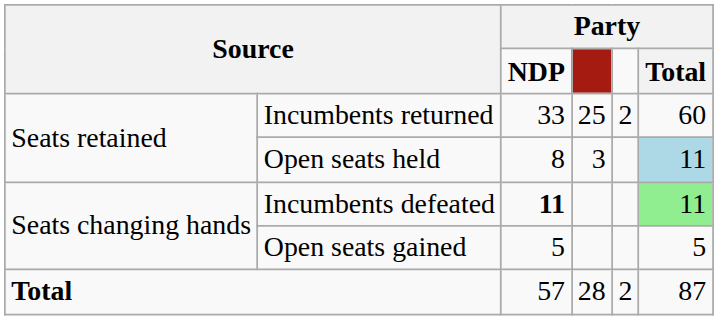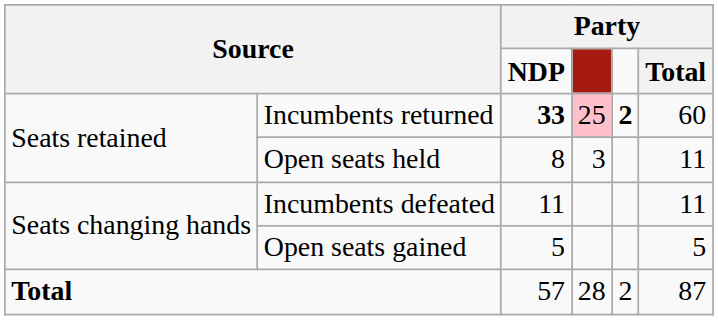(551, 114) normal -> (551, 114) bold
(592, 114) no background -> (592, 114) pink background
(625, 114) normal -> (625, 114) bold
(693, 159) lightblue background -> (693, 159) no background
(552, 203) bold -> (552, 203) normal
(693, 203) lightgreen background -> (693, 203) no background
